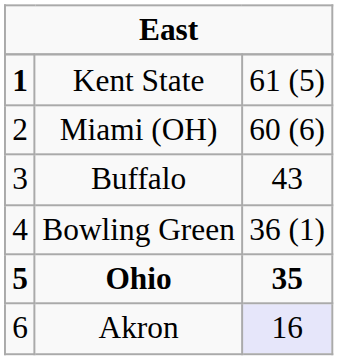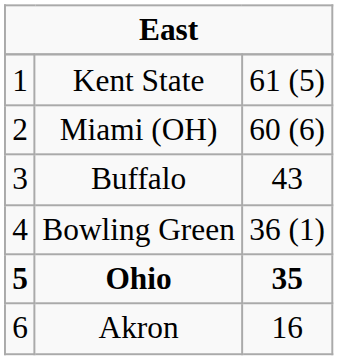(20, 79) bold -> (20, 79) normal
(287, 328) lavender background -> (287, 328) no background
